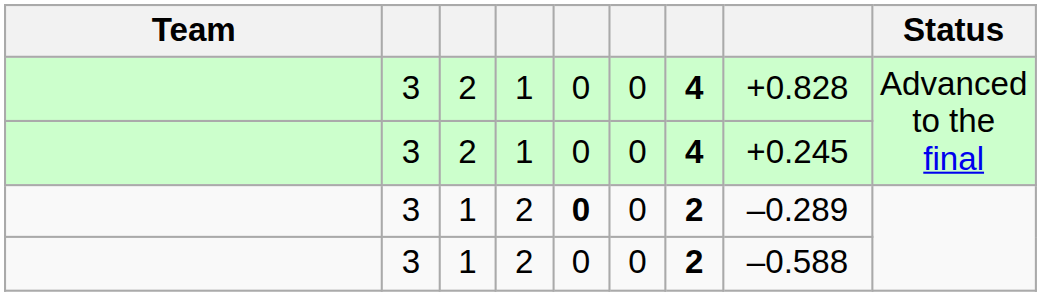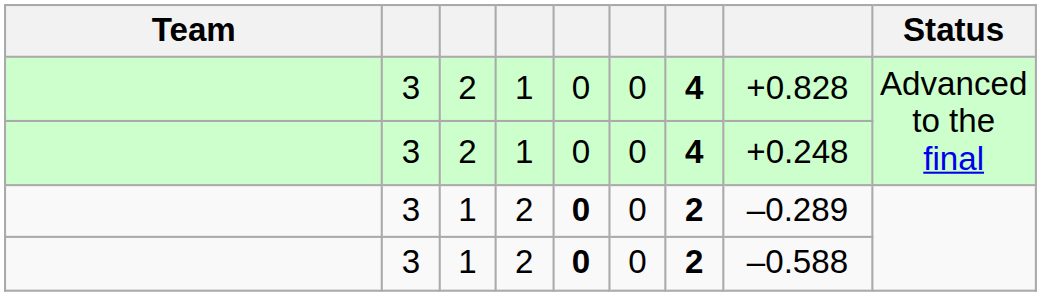(797, 152) +0.245 -> (797, 152) +0.248
(581, 262) normal -> (581, 262) bold
